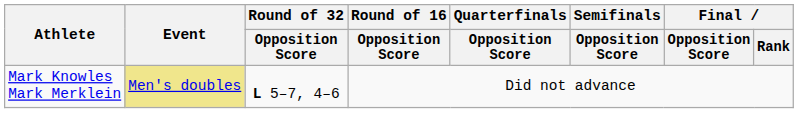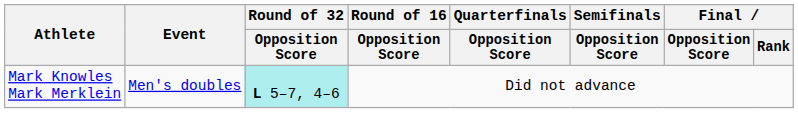(185, 86) khaki background -> (185, 86) no background
(296, 95) no background -> (296, 95) paleturquoise background
